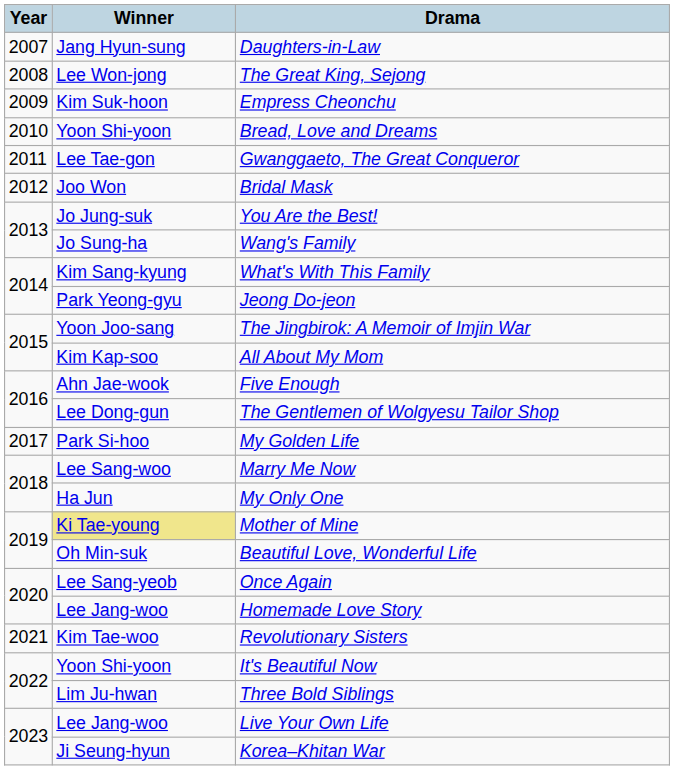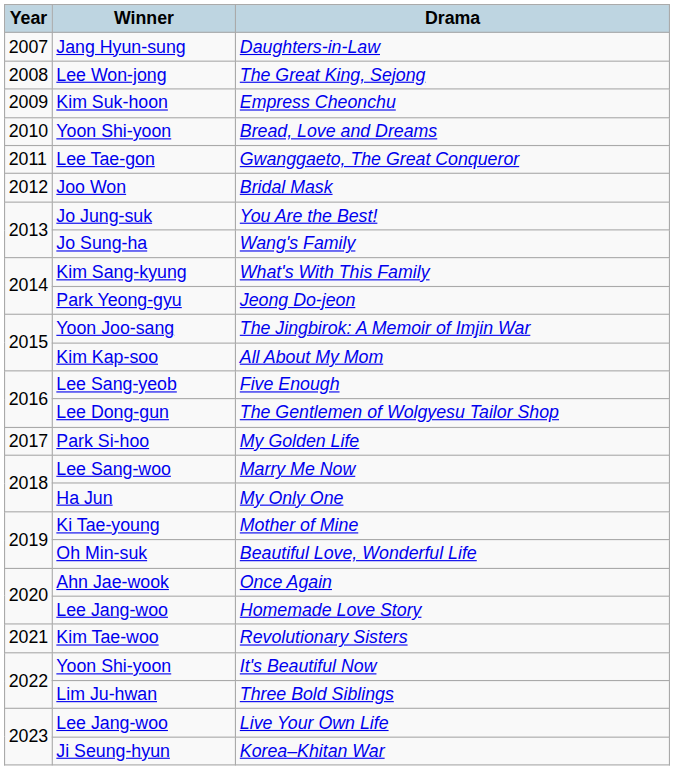(113, 384) Ahn Jae-wook -> (117, 384) Lee Sang-yeob
(108, 525) khaki background -> (108, 525) no background
(117, 581) Lee Sang-yeob -> (113, 581) Ahn Jae-wook
